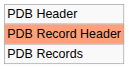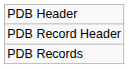(64, 34) lightsalmon background -> (64, 34) no background
